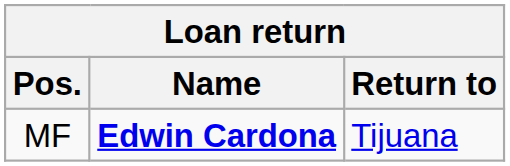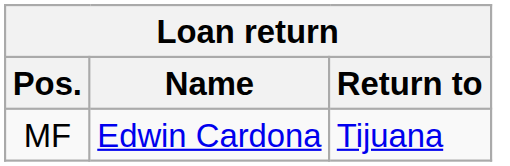(217, 135) bold -> (209, 135) normal
